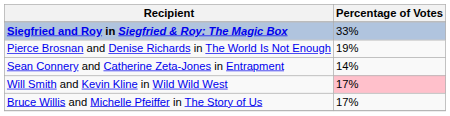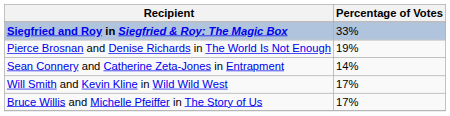(347, 84) pink background -> (347, 84) no background
